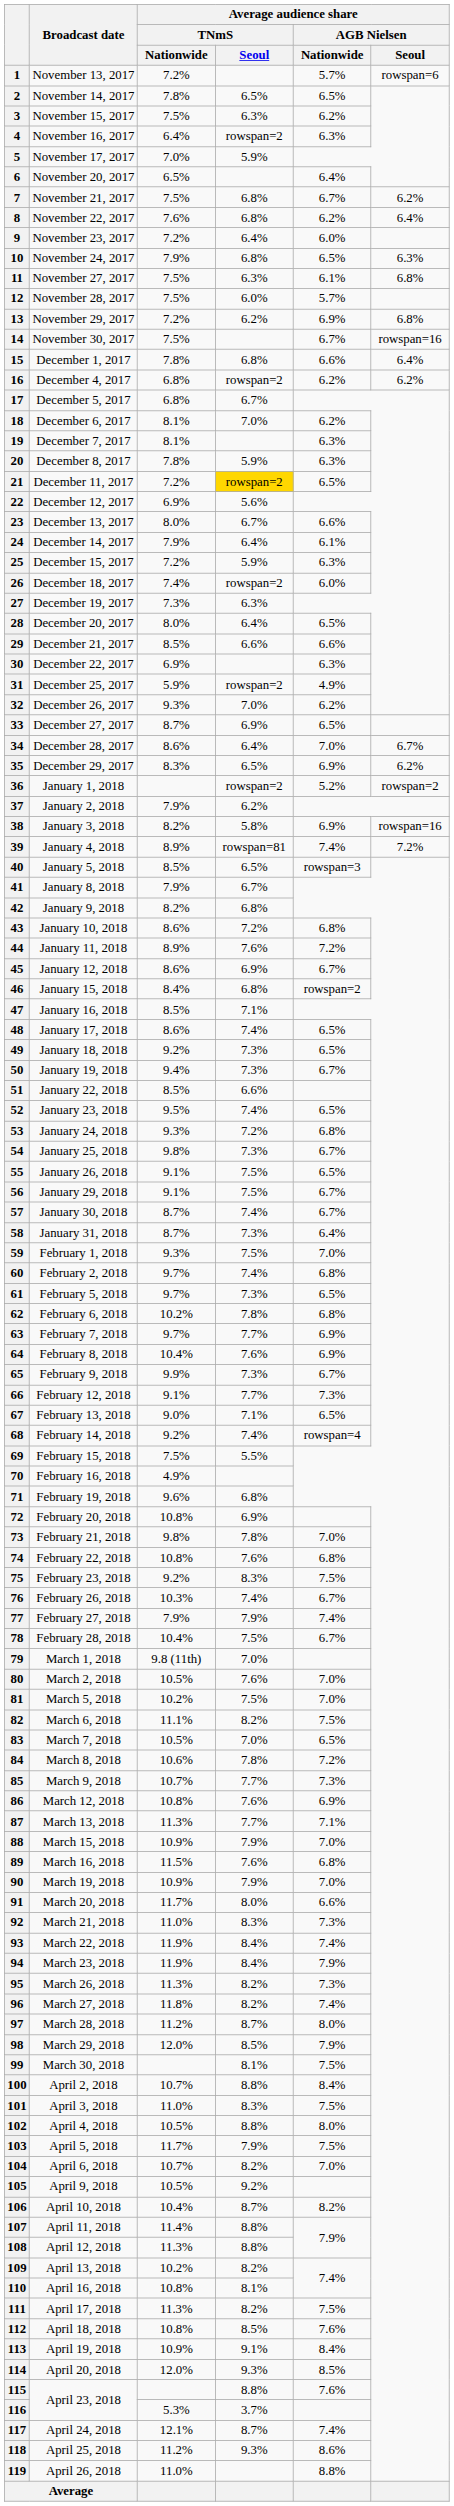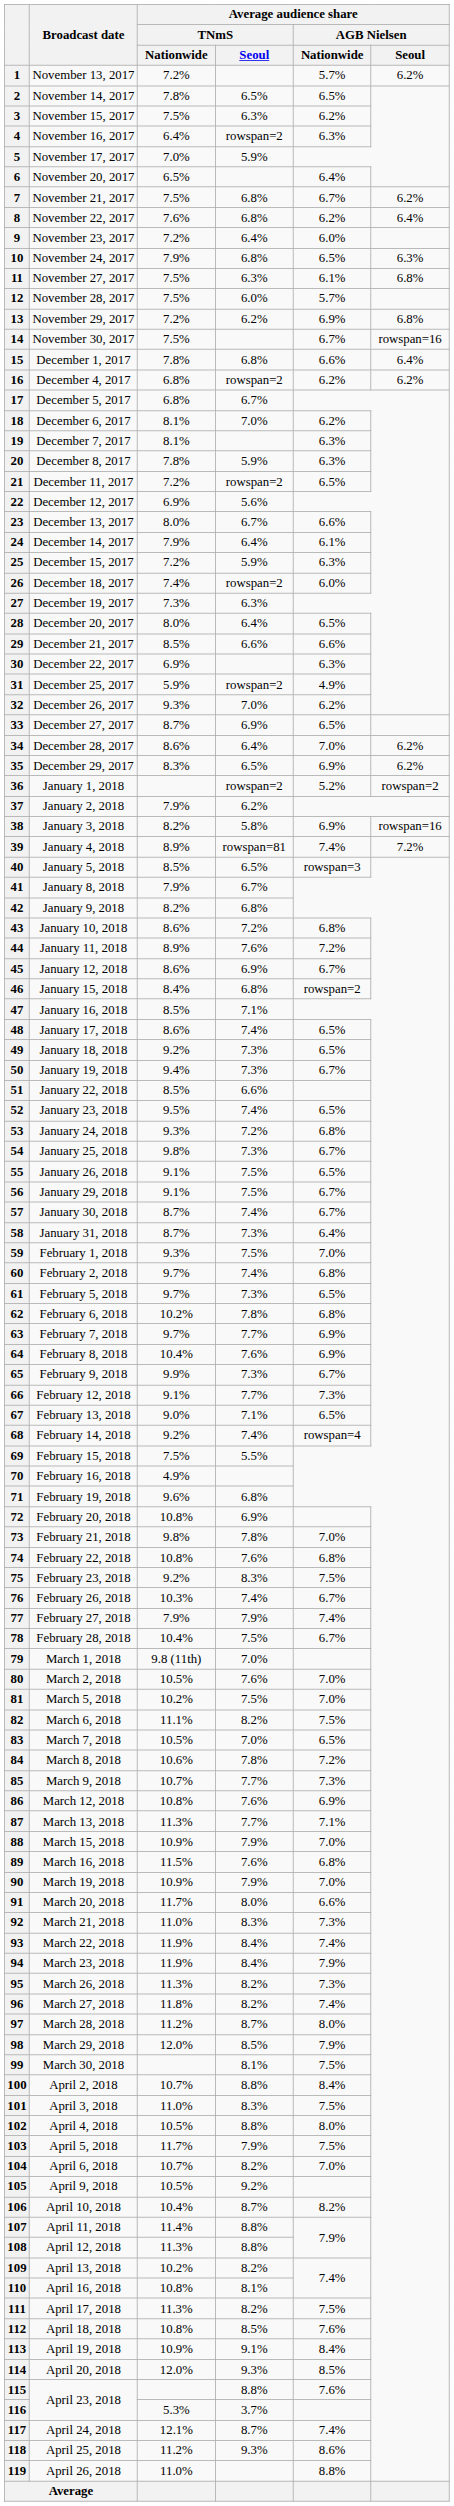(410, 75) rowspan=6 -> (410, 75) 6.2%
(254, 481) gold background -> (254, 481) no background
(410, 745) 6.7% -> (410, 745) 6.2%
